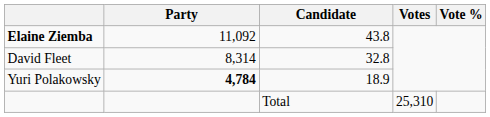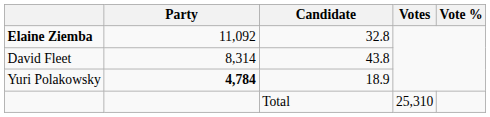(378, 36) 43.8 -> (378, 36) 32.8
(378, 58) 32.8 -> (378, 58) 43.8
